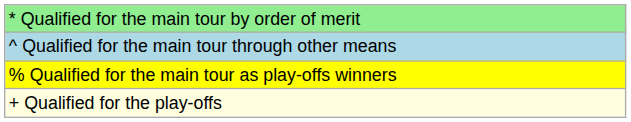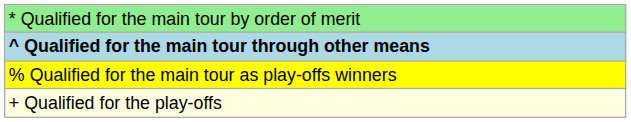(203, 46) normal -> (219, 46) bold
